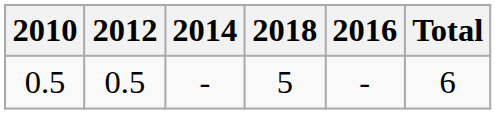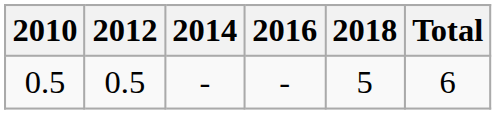columns swapped: (365, 30) <-> (285, 30)
